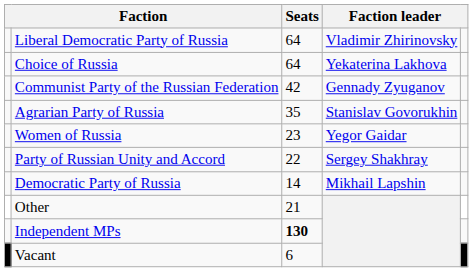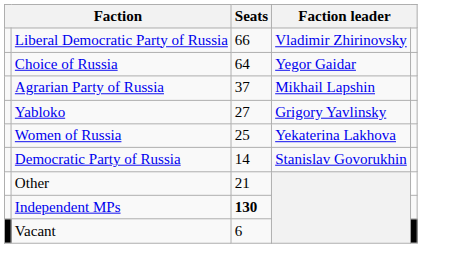(293, 40) 64 -> (242, 40) 66
(386, 64) Yekaterina Lakhova -> (316, 64) Yegor Gaidar
- row: (147, 87)
(293, 111) 35 -> (242, 87) 37
(392, 111) Stanislav Govorukhin -> (325, 87) Mikhail Lapshin
+ row: (40, 111)
(293, 135) 23 -> (242, 135) 25
(366, 135) Yegor Gaidar -> (336, 135) Yekaterina Lakhova
- row: (120, 159)
(376, 183) Mikhail Lapshin -> (341, 159) Stanislav Govorukhin
